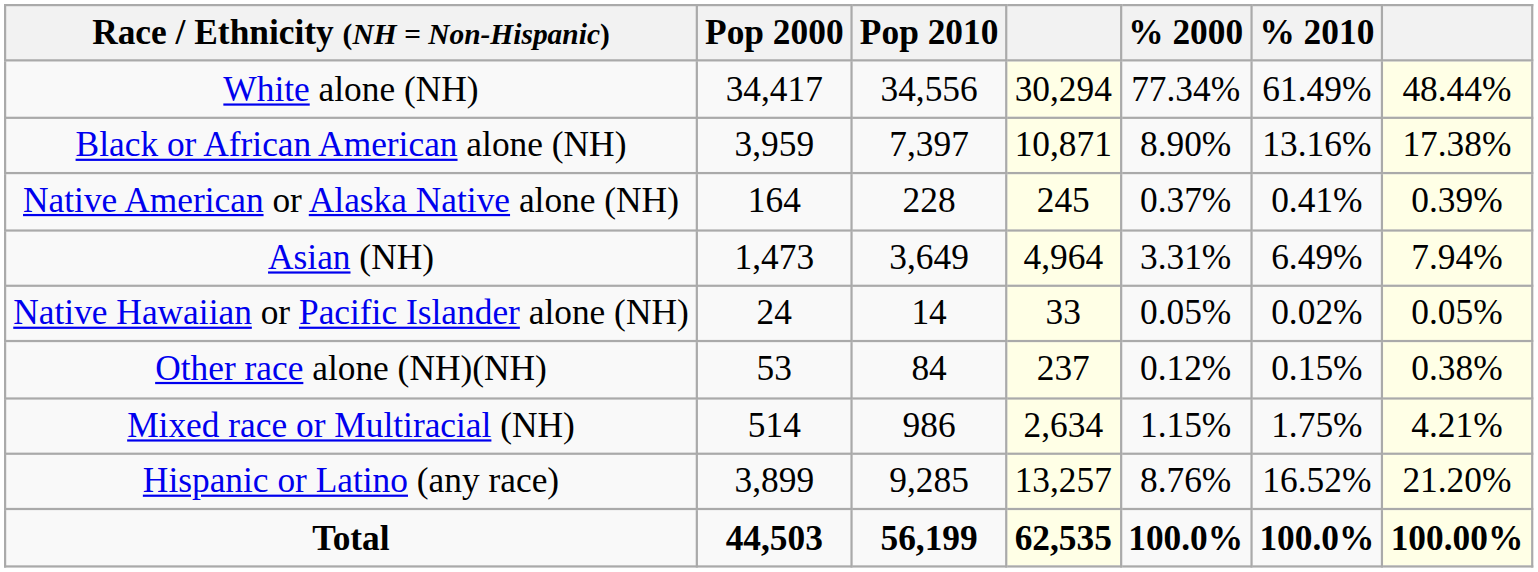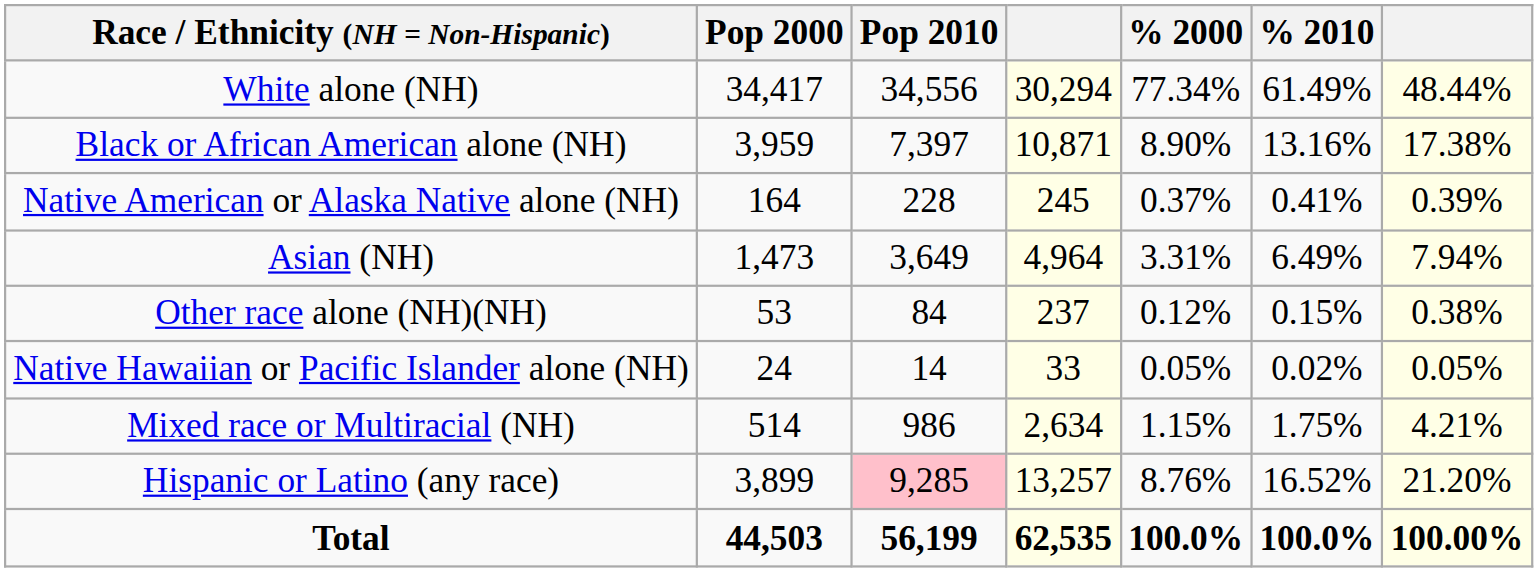rows swapped: (351, 312) <-> (351, 369)
(929, 481) no background -> (929, 481) pink background
